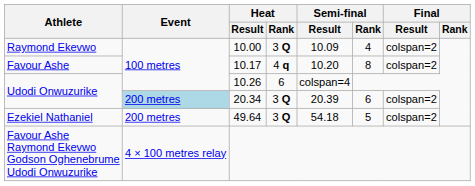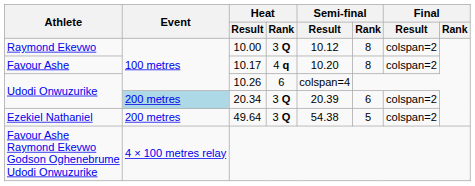(325, 48) 10.09 -> (325, 48) 10.12
(368, 48) 4 -> (368, 48) 8
(325, 118) 54.18 -> (325, 118) 54.38
